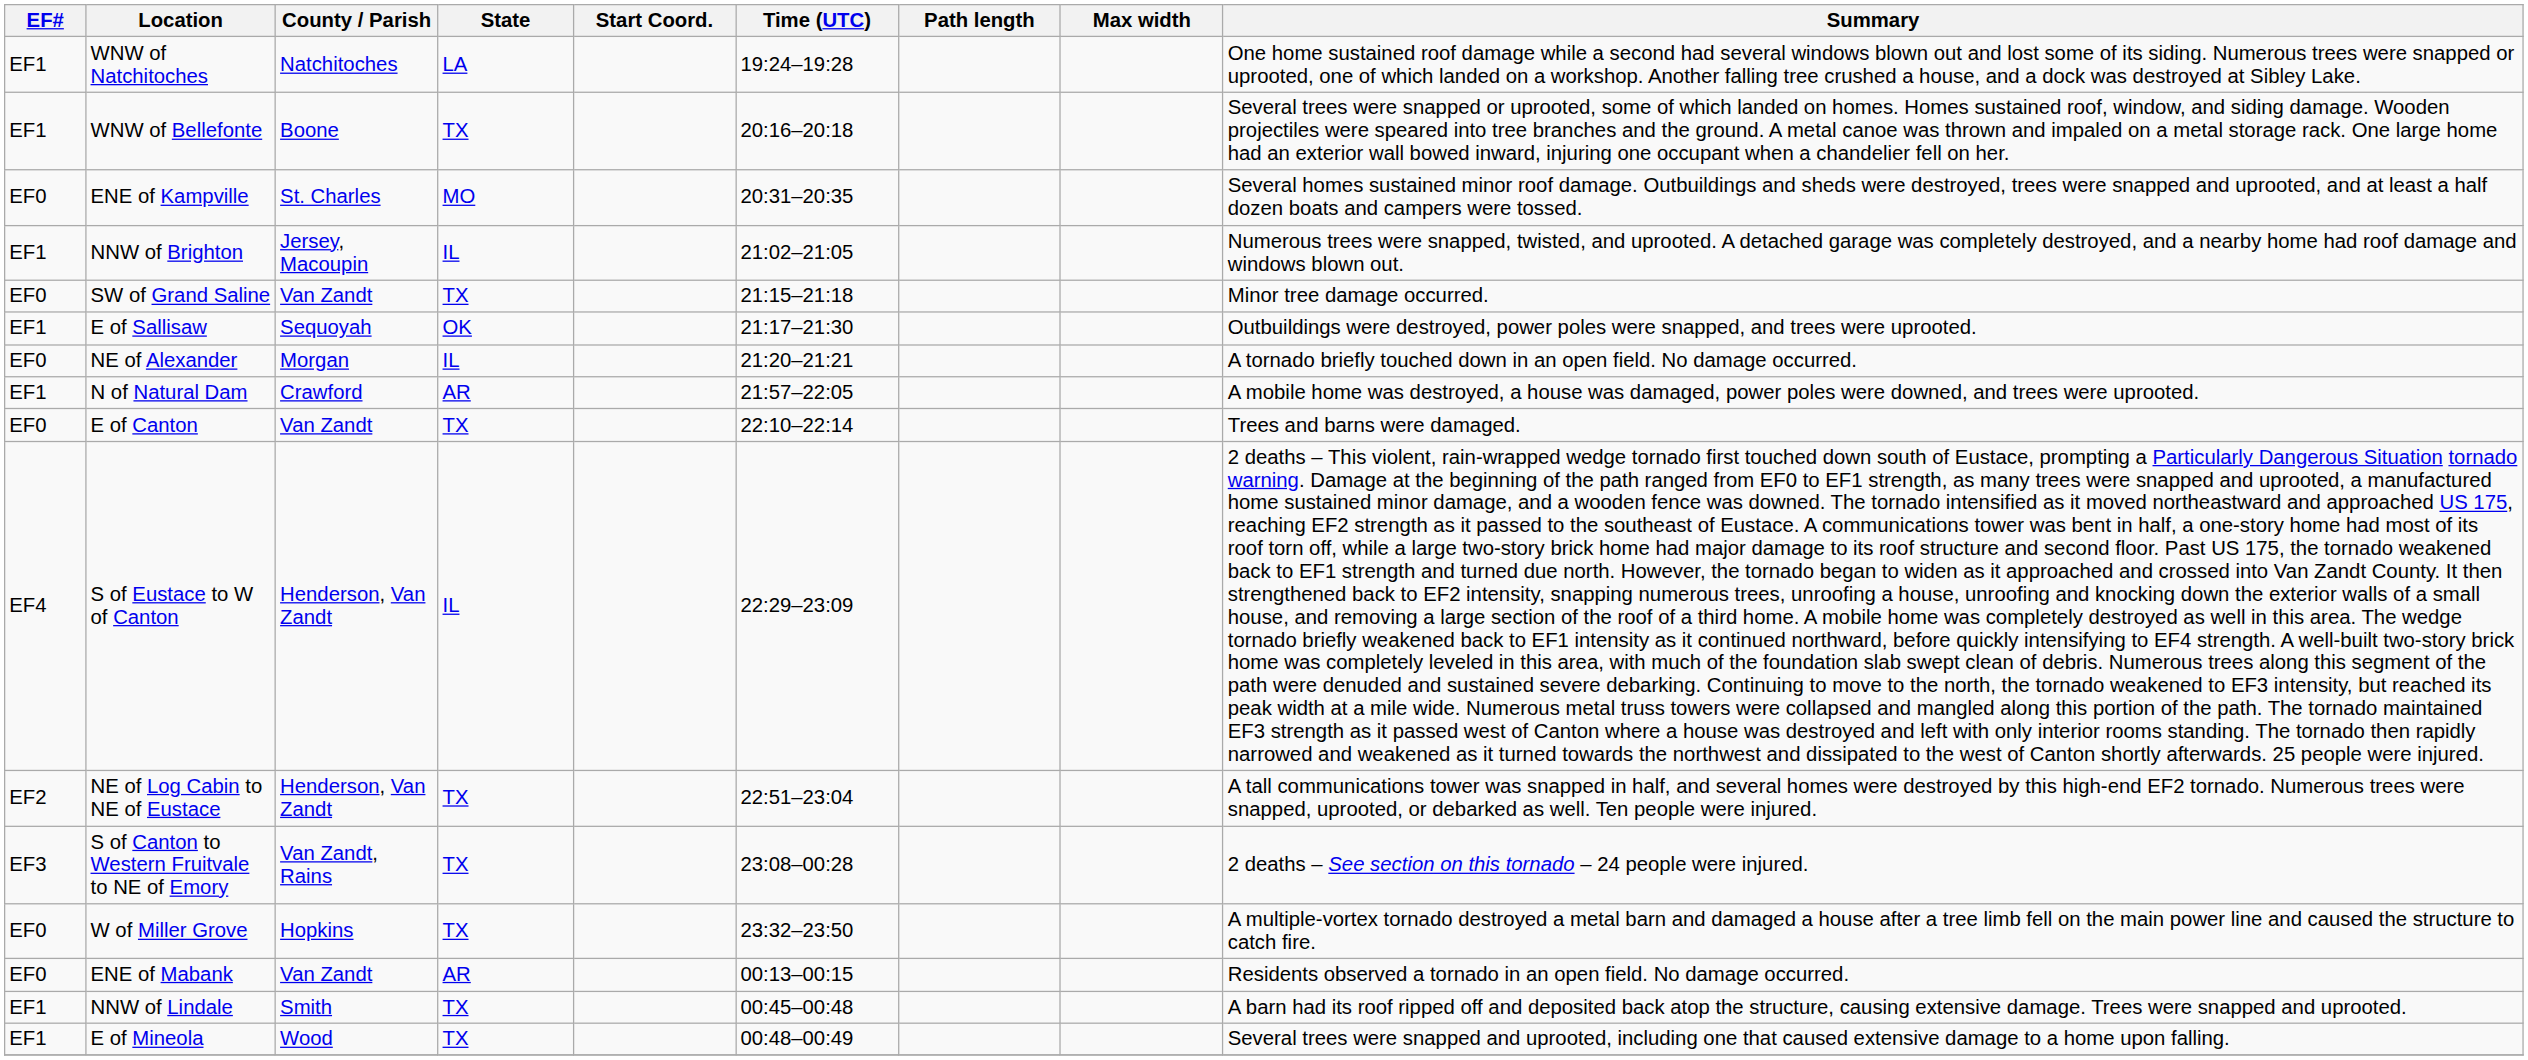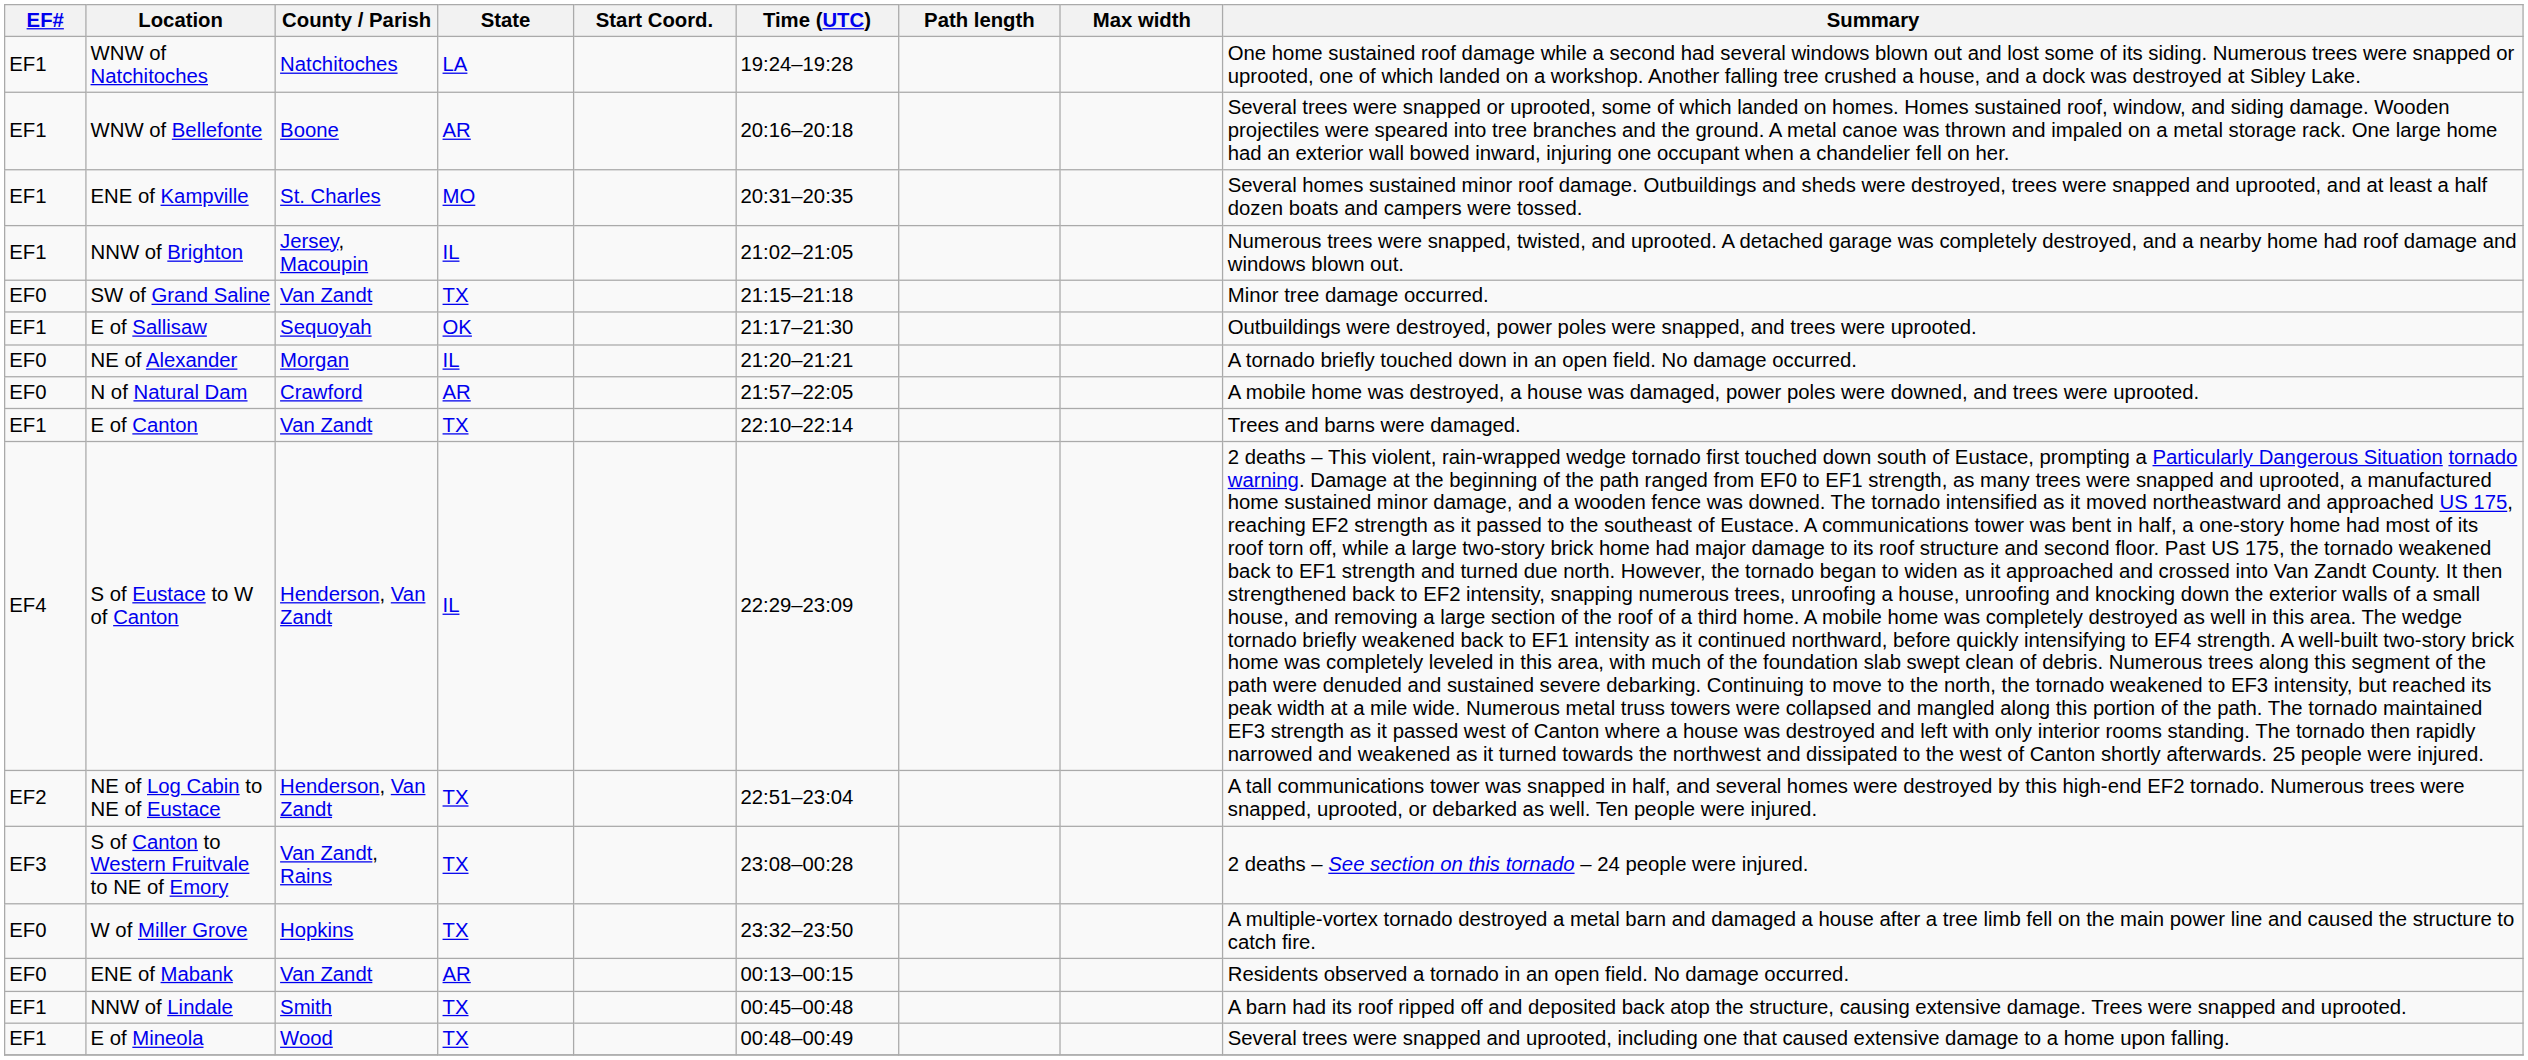(456, 130) TX -> (457, 130) AR
(28, 197) EF0 -> (28, 197) EF1
(28, 392) EF1 -> (28, 392) EF0
(28, 424) EF0 -> (28, 424) EF1
